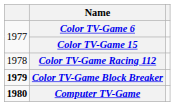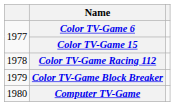(17, 77) bold -> (17, 77) normal
(17, 93) bold -> (17, 93) normal
